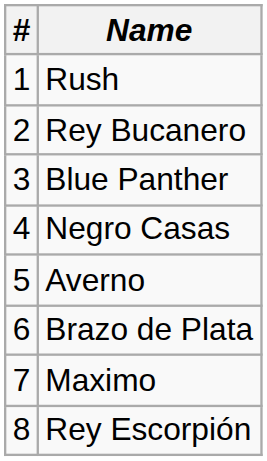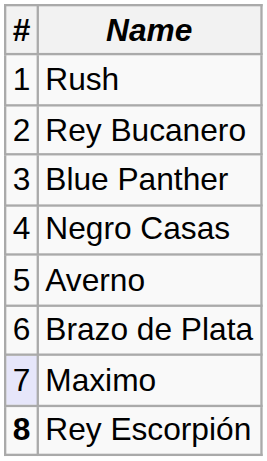(21, 379) no background -> (21, 379) lavender background
(21, 429) normal -> (21, 429) bold
